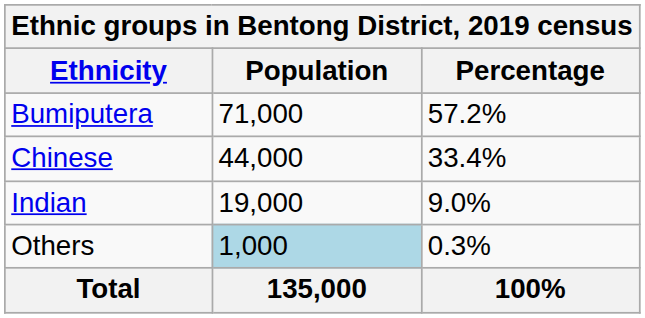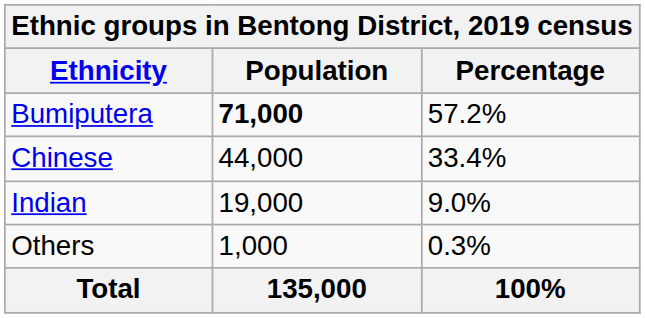(261, 114) normal -> (261, 114) bold
(253, 245) lightblue background -> (253, 245) no background
